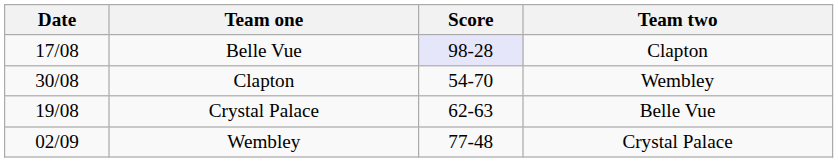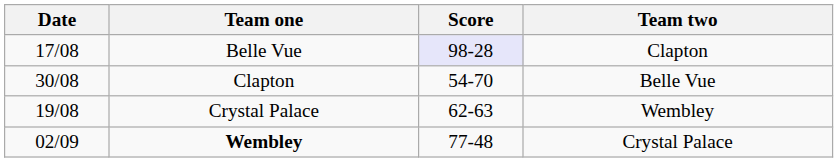(678, 80) Wembley -> (678, 80) Belle Vue
(678, 111) Belle Vue -> (678, 111) Wembley
(264, 141) normal -> (264, 141) bold
